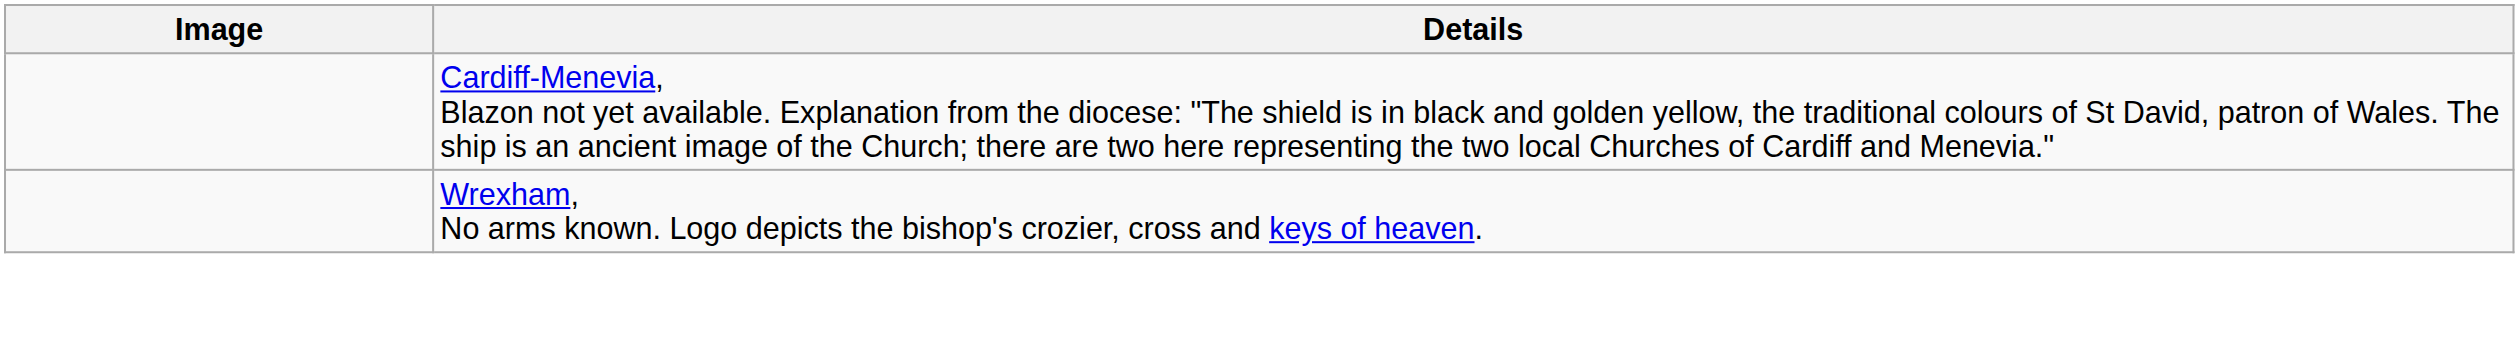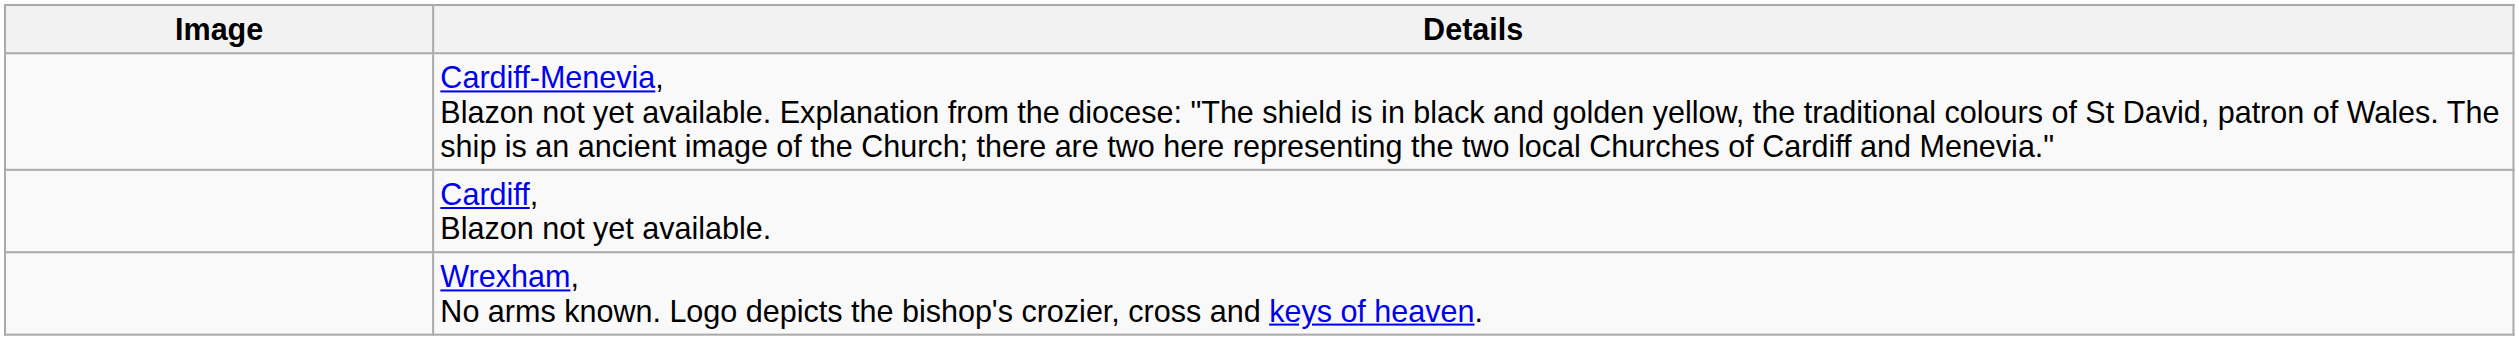+ row: (606, 212)
